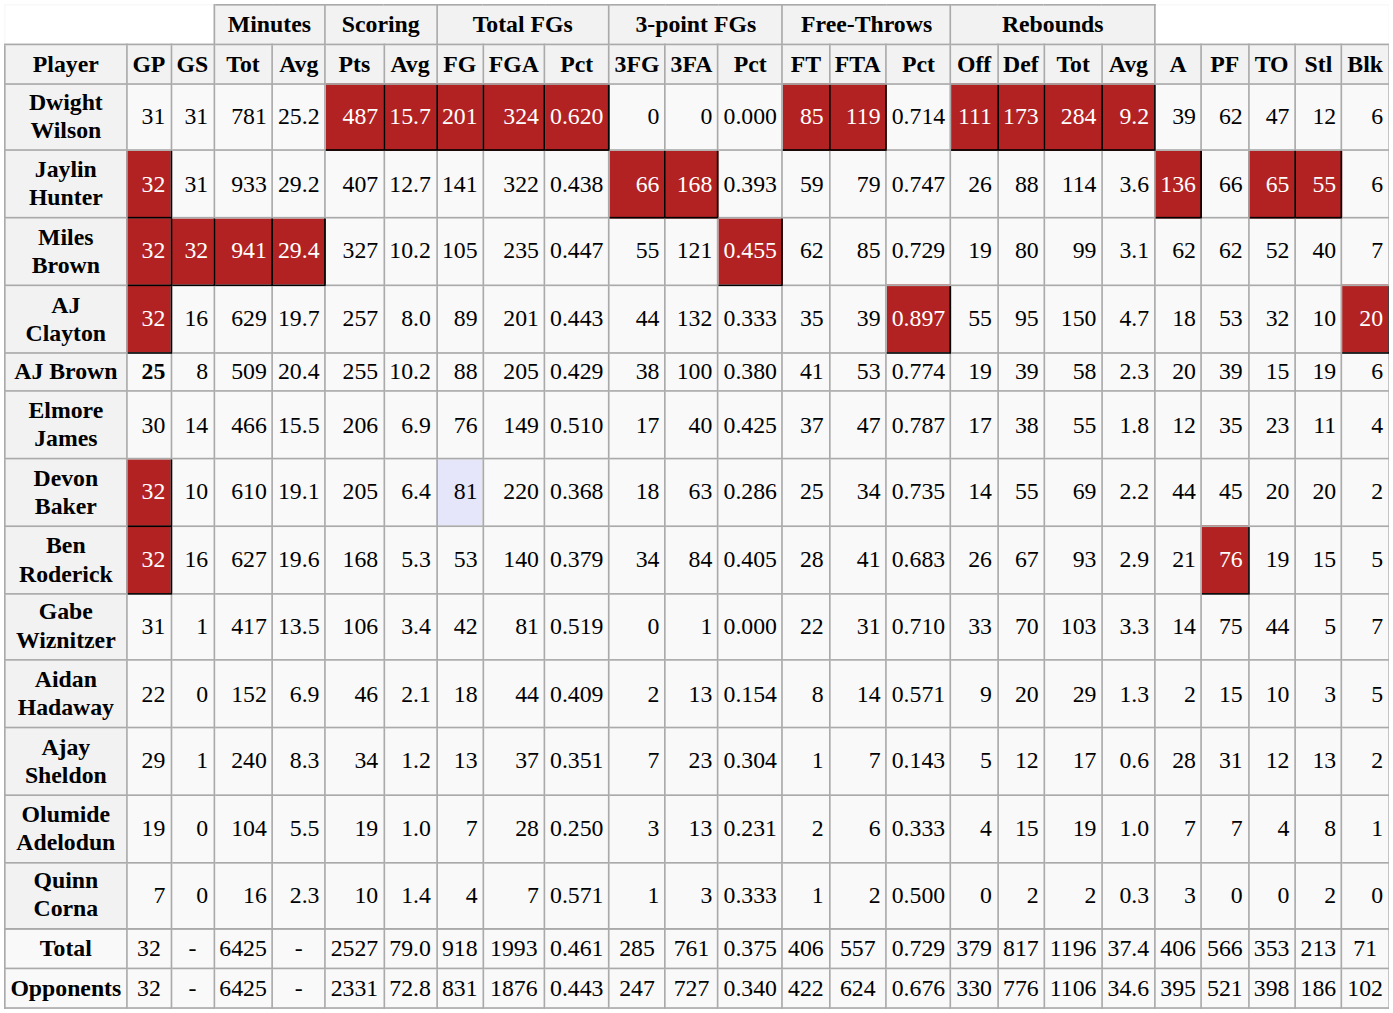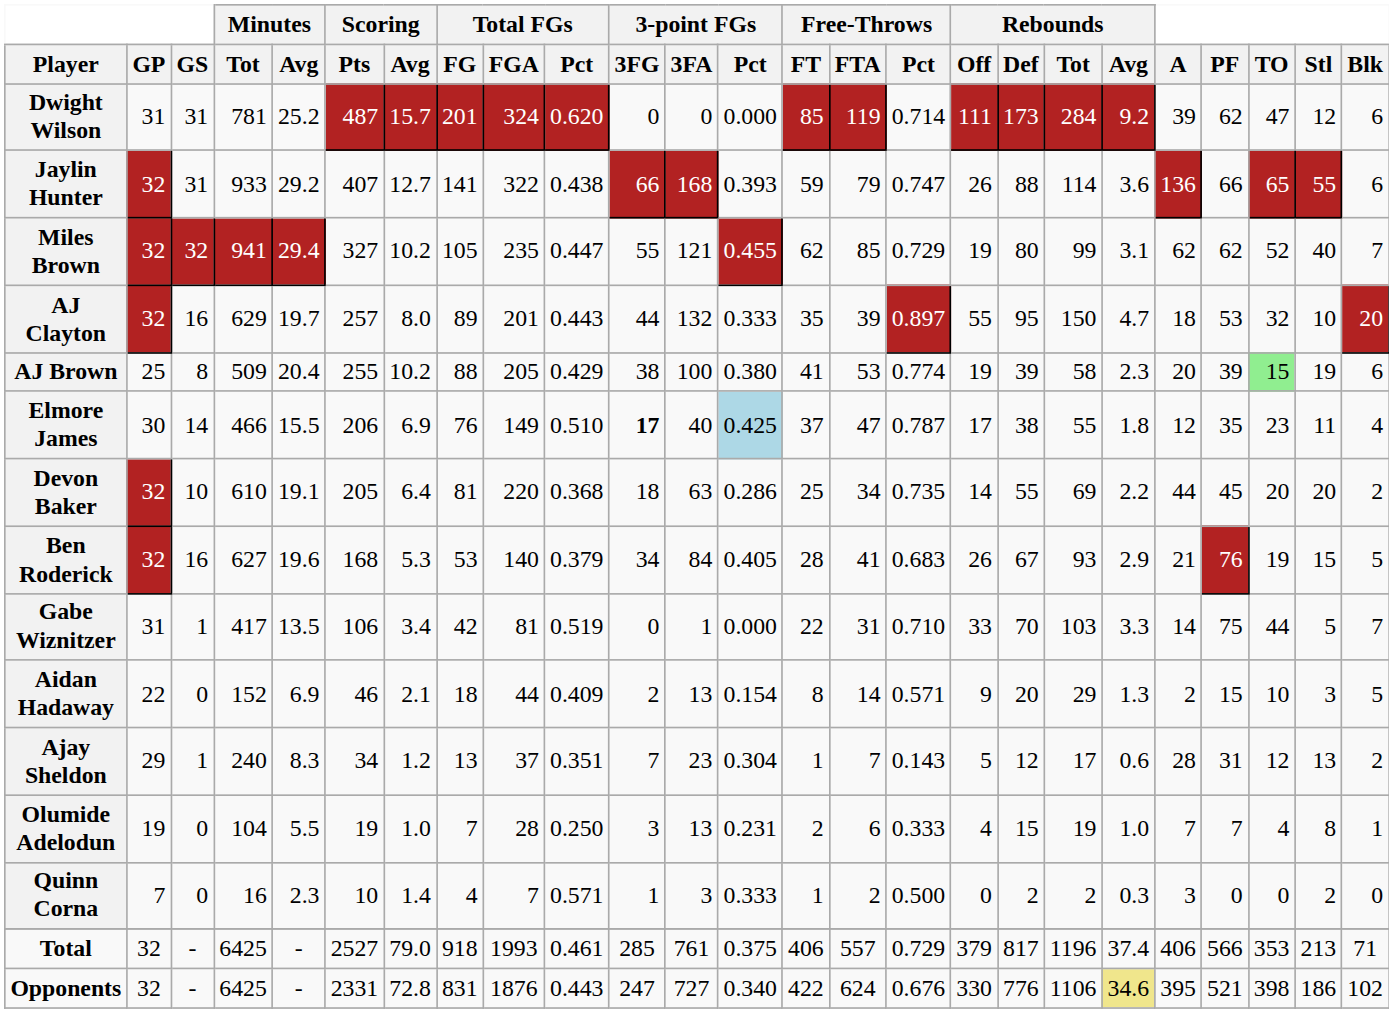(153, 371) bold -> (153, 371) normal
(1278, 371) no background -> (1278, 371) lightgreen background
(648, 425) normal -> (648, 425) bold
(750, 425) no background -> (750, 425) lightblue background
(466, 492) lavender background -> (466, 492) no background
(1128, 988) no background -> (1128, 988) khaki background
